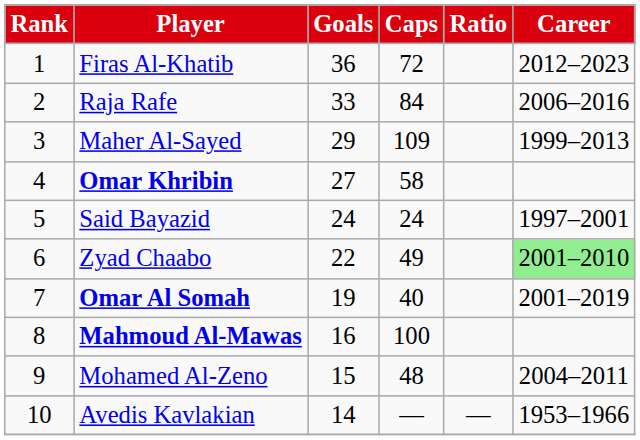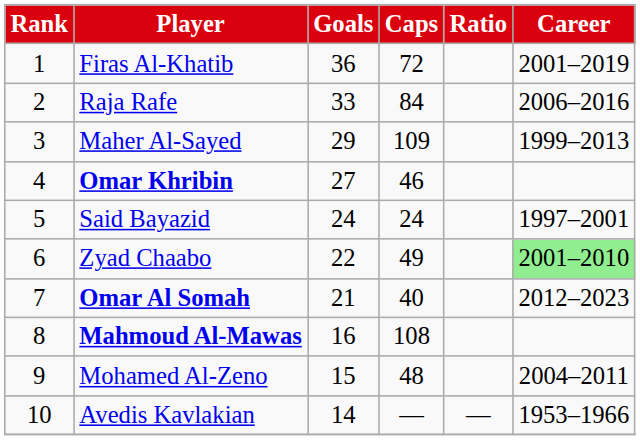(574, 63) 2012–2023 -> (574, 63) 2001–2019
(411, 180) 58 -> (411, 180) 46
(343, 297) 19 -> (343, 297) 21
(574, 297) 2001–2019 -> (574, 297) 2012–2023
(411, 336) 100 -> (411, 336) 108
